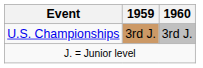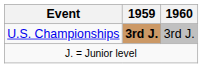(141, 33) normal -> (142, 33) bold
